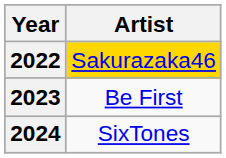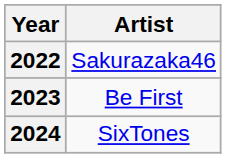(144, 60) gold background -> (144, 60) no background
